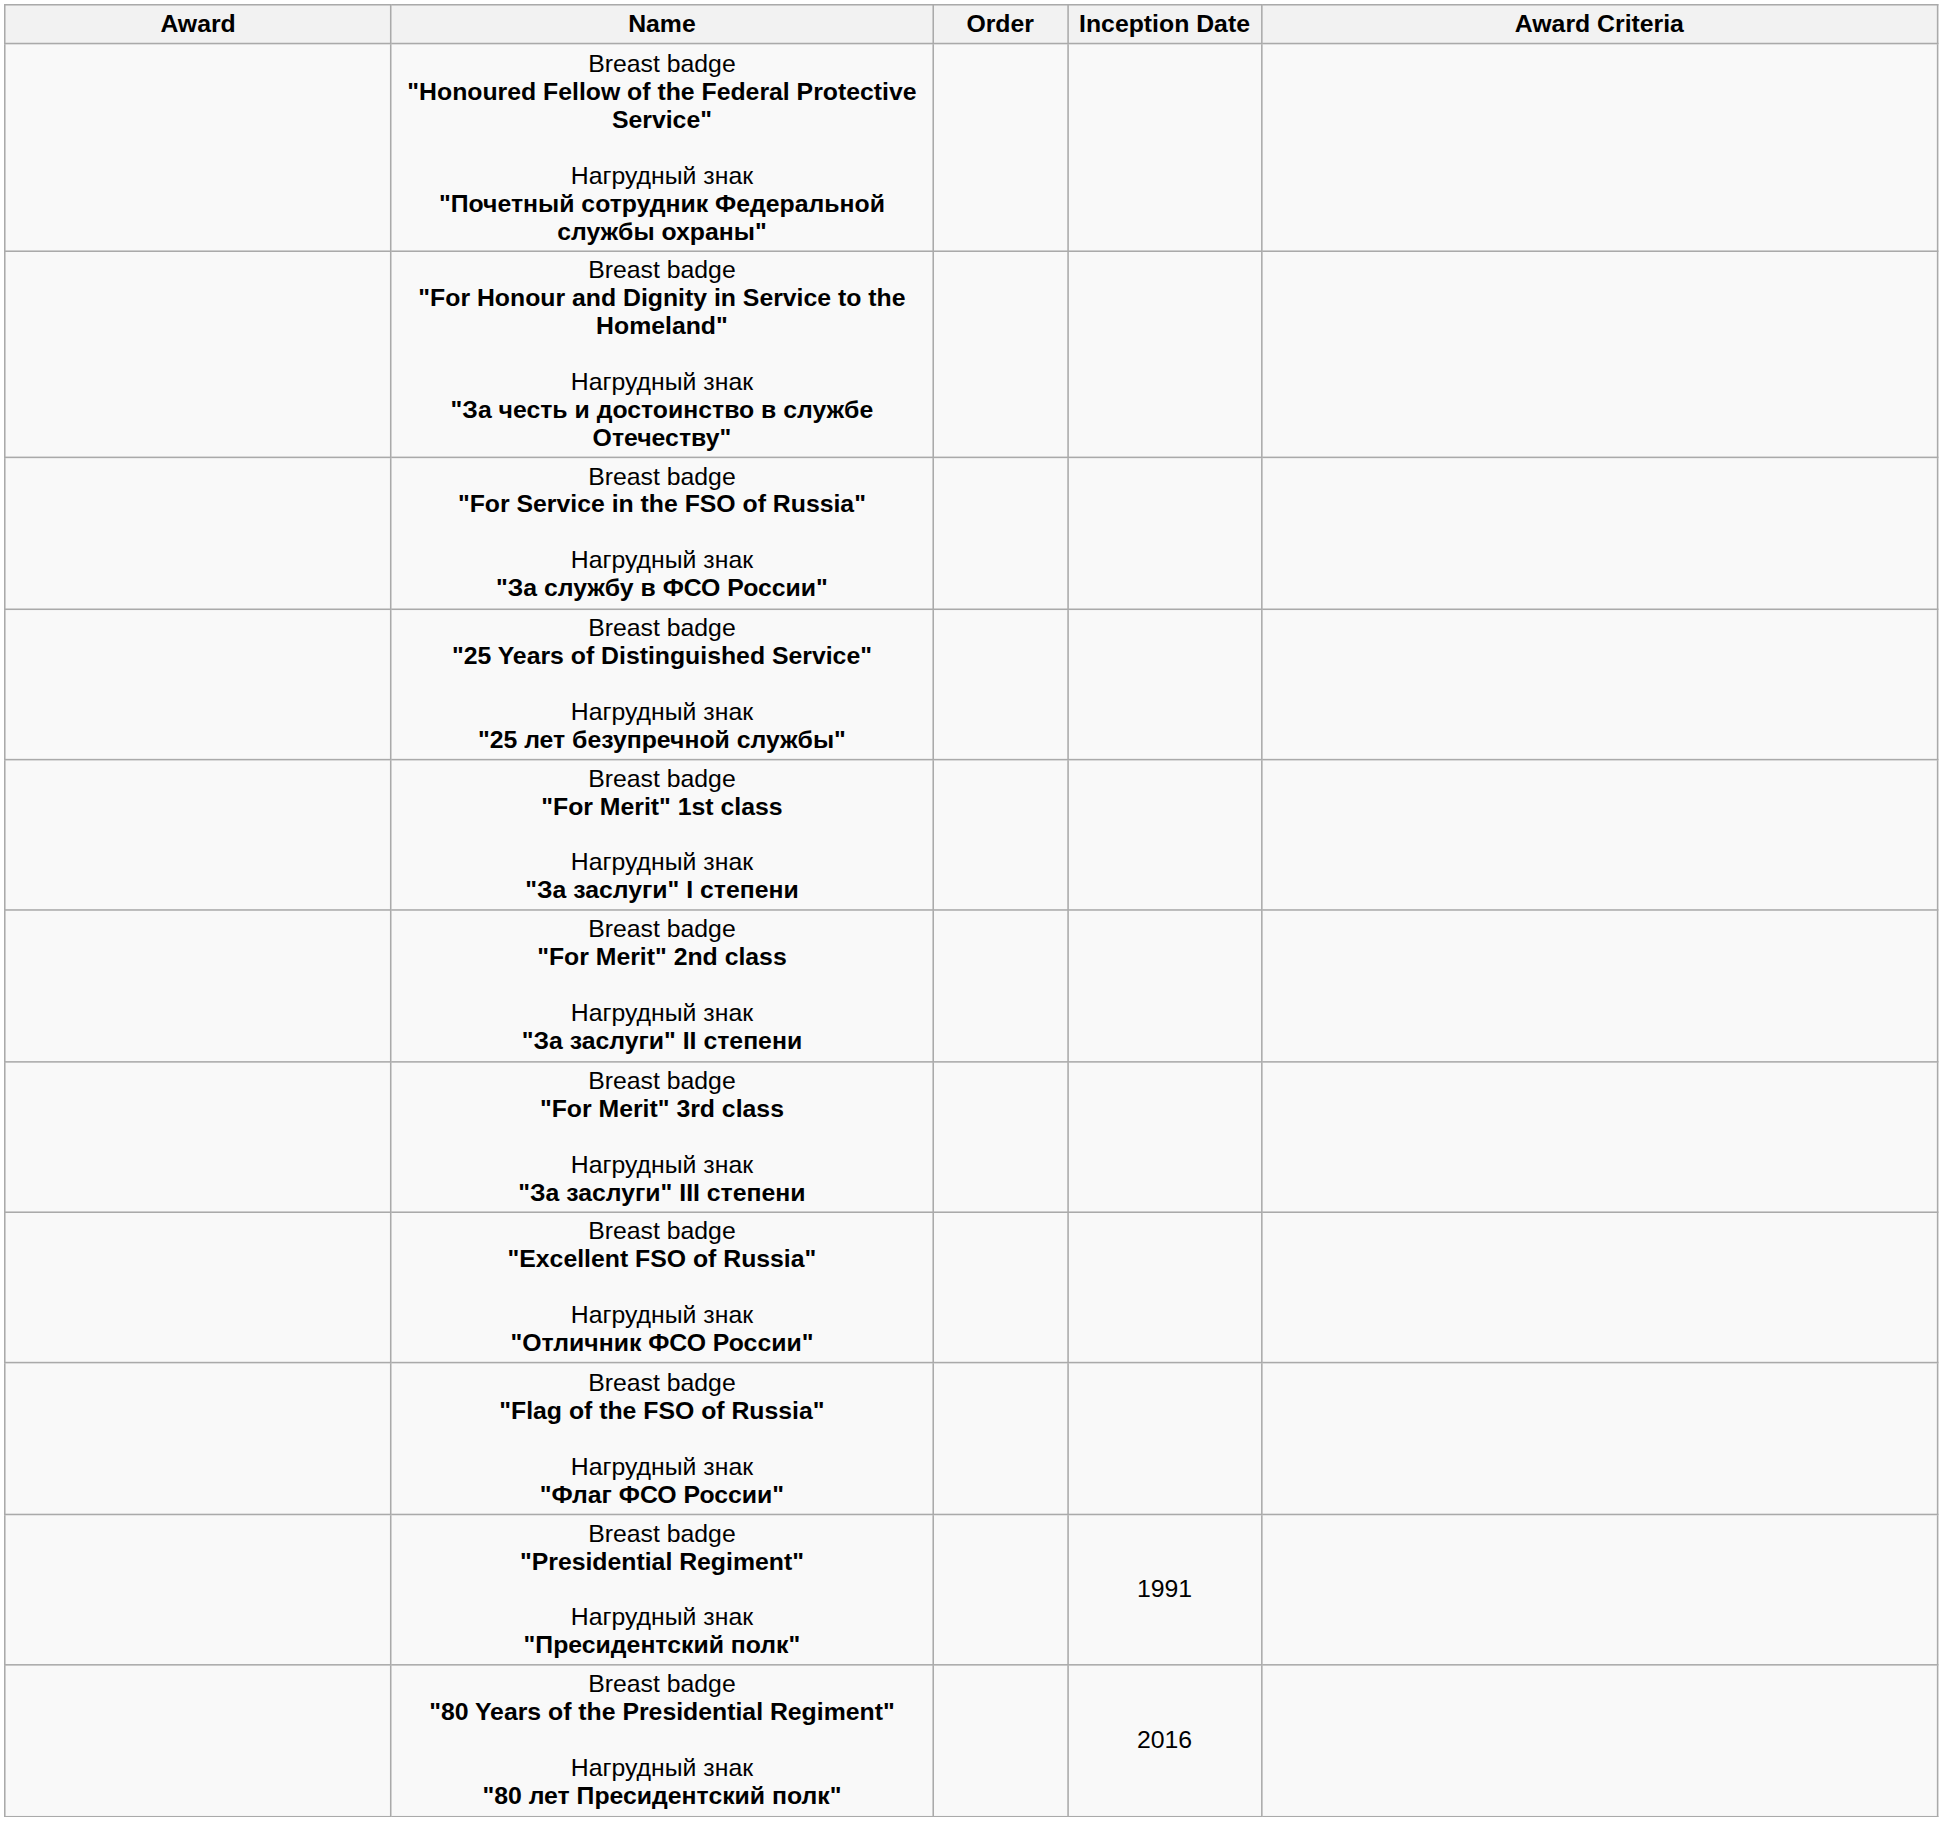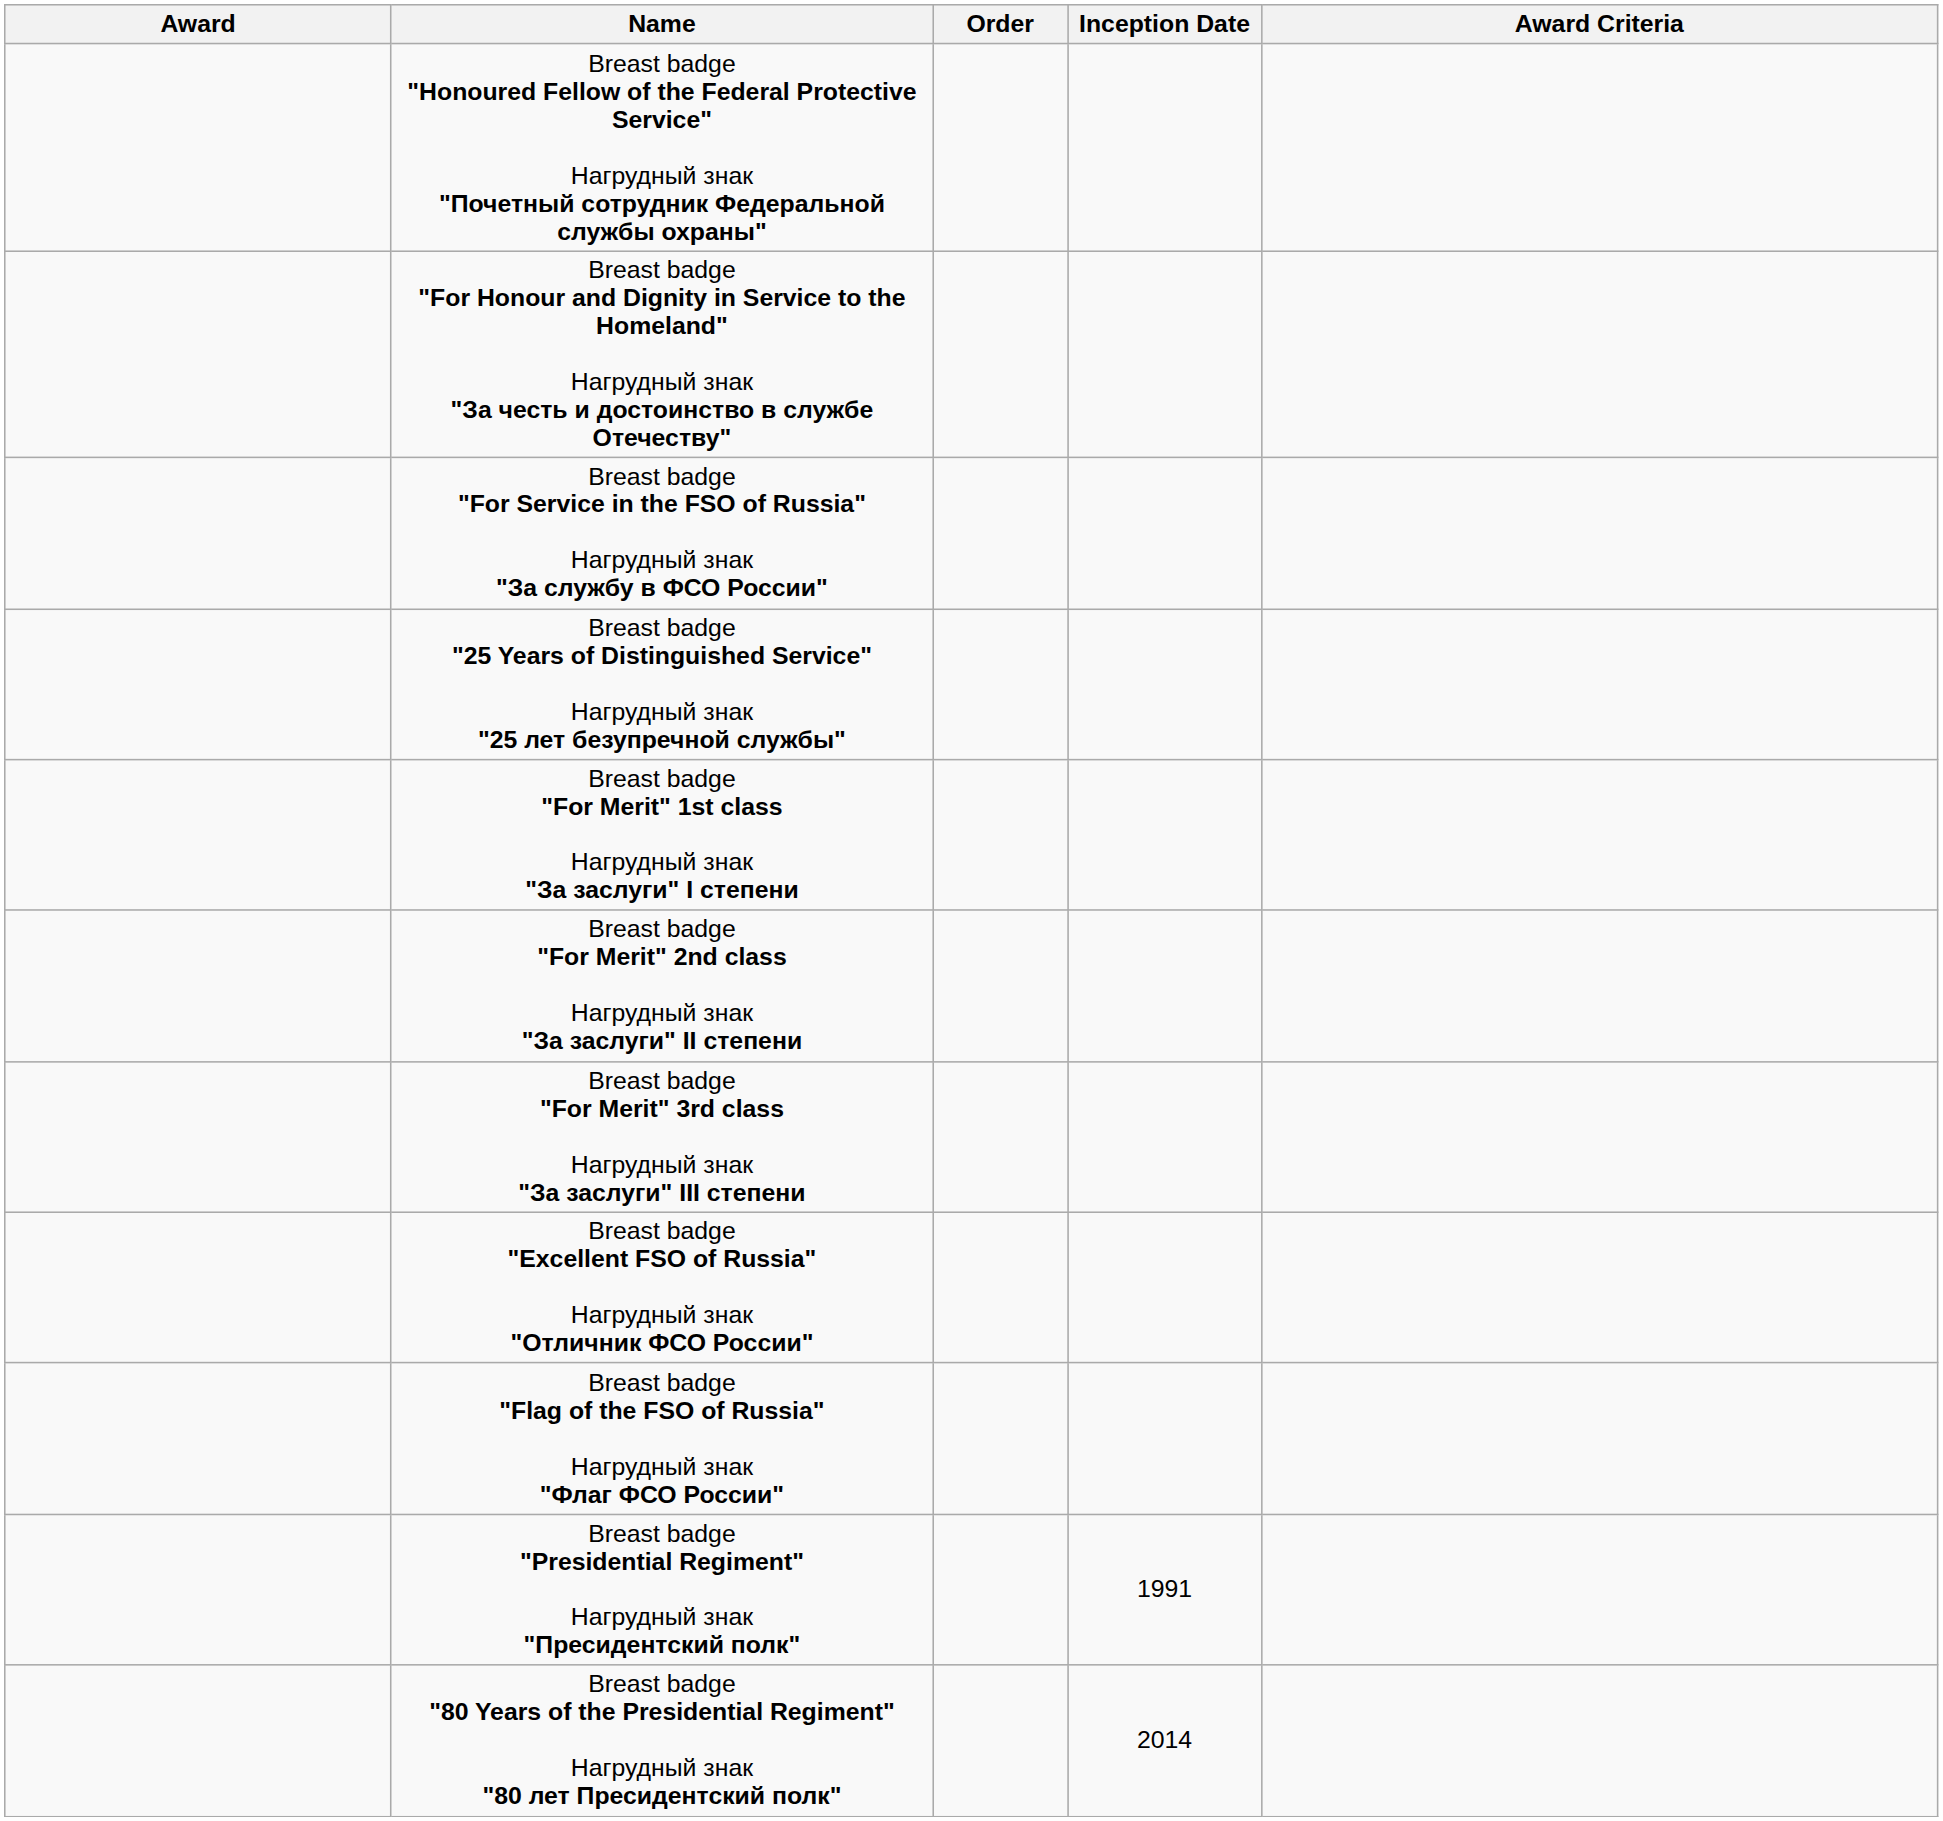(1165, 1740) 2016 -> (1165, 1740) 2014
